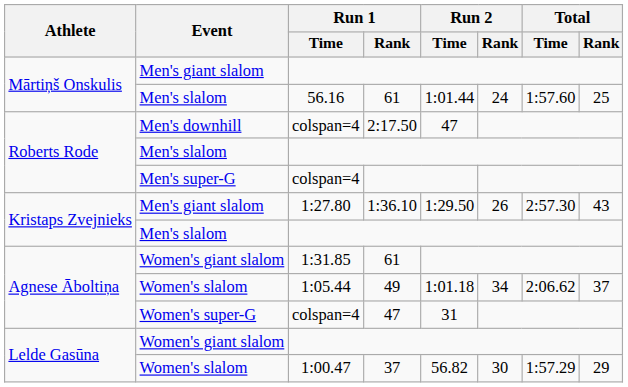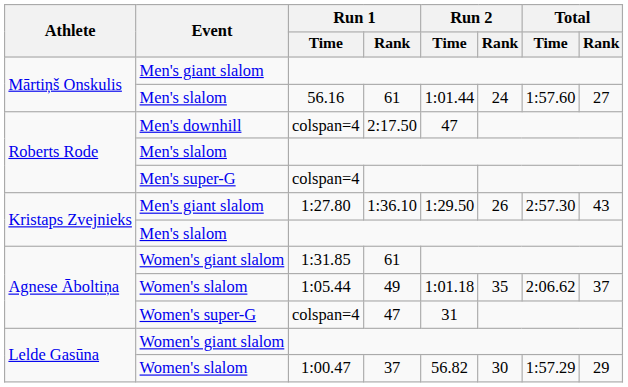(601, 98) 25 -> (601, 98) 27
(500, 287) 34 -> (500, 287) 35
